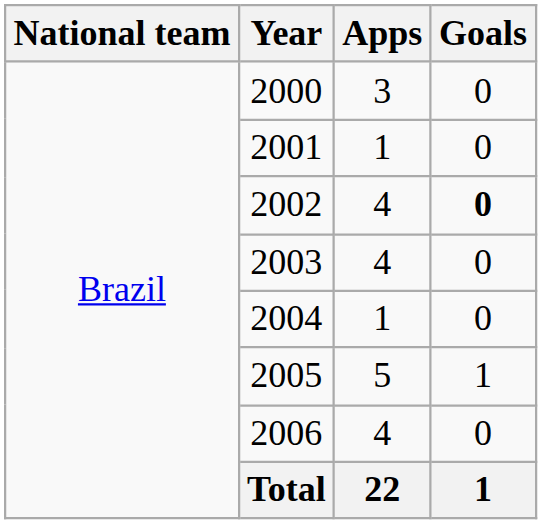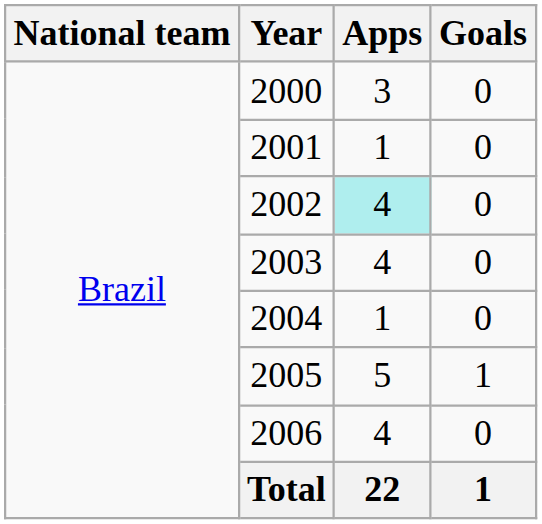(382, 204) no background -> (382, 204) paleturquoise background
(483, 204) bold -> (483, 204) normal
